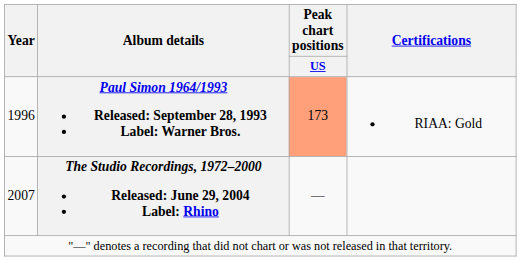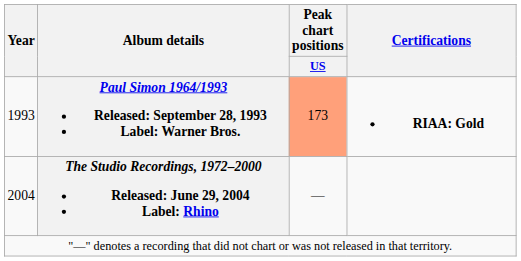(21, 116) 1996 -> (21, 116) 1993
(431, 124) normal -> (431, 124) bold
(21, 195) 2007 -> (21, 195) 2004
